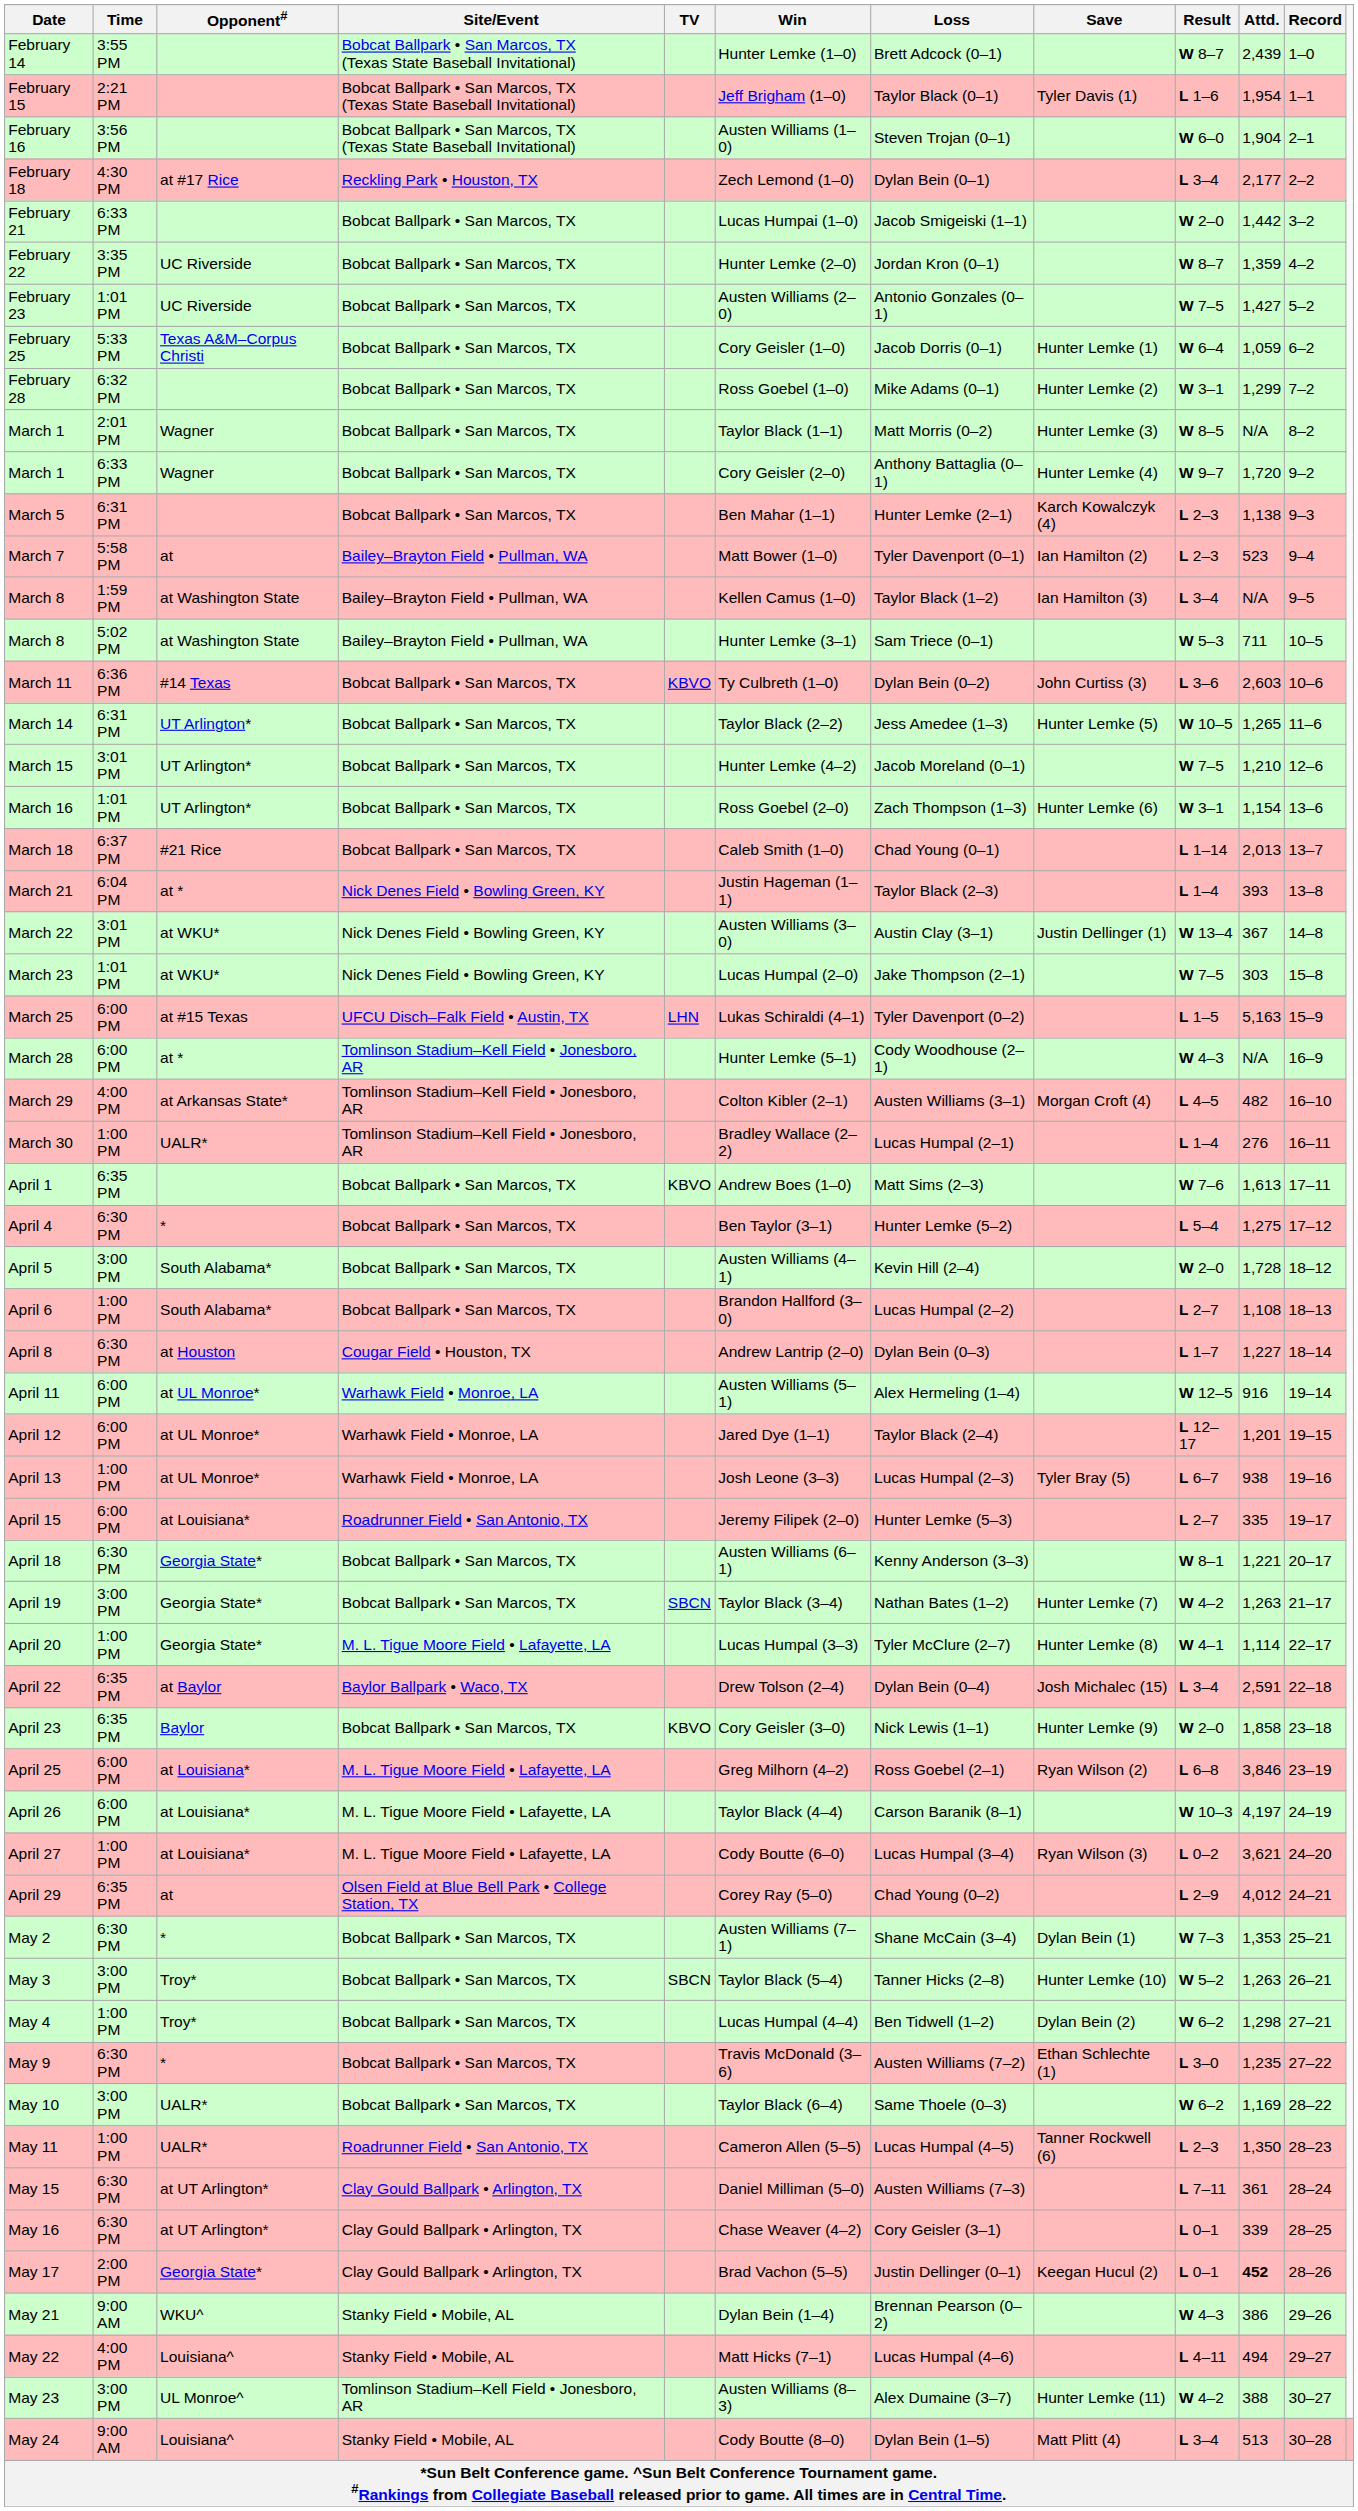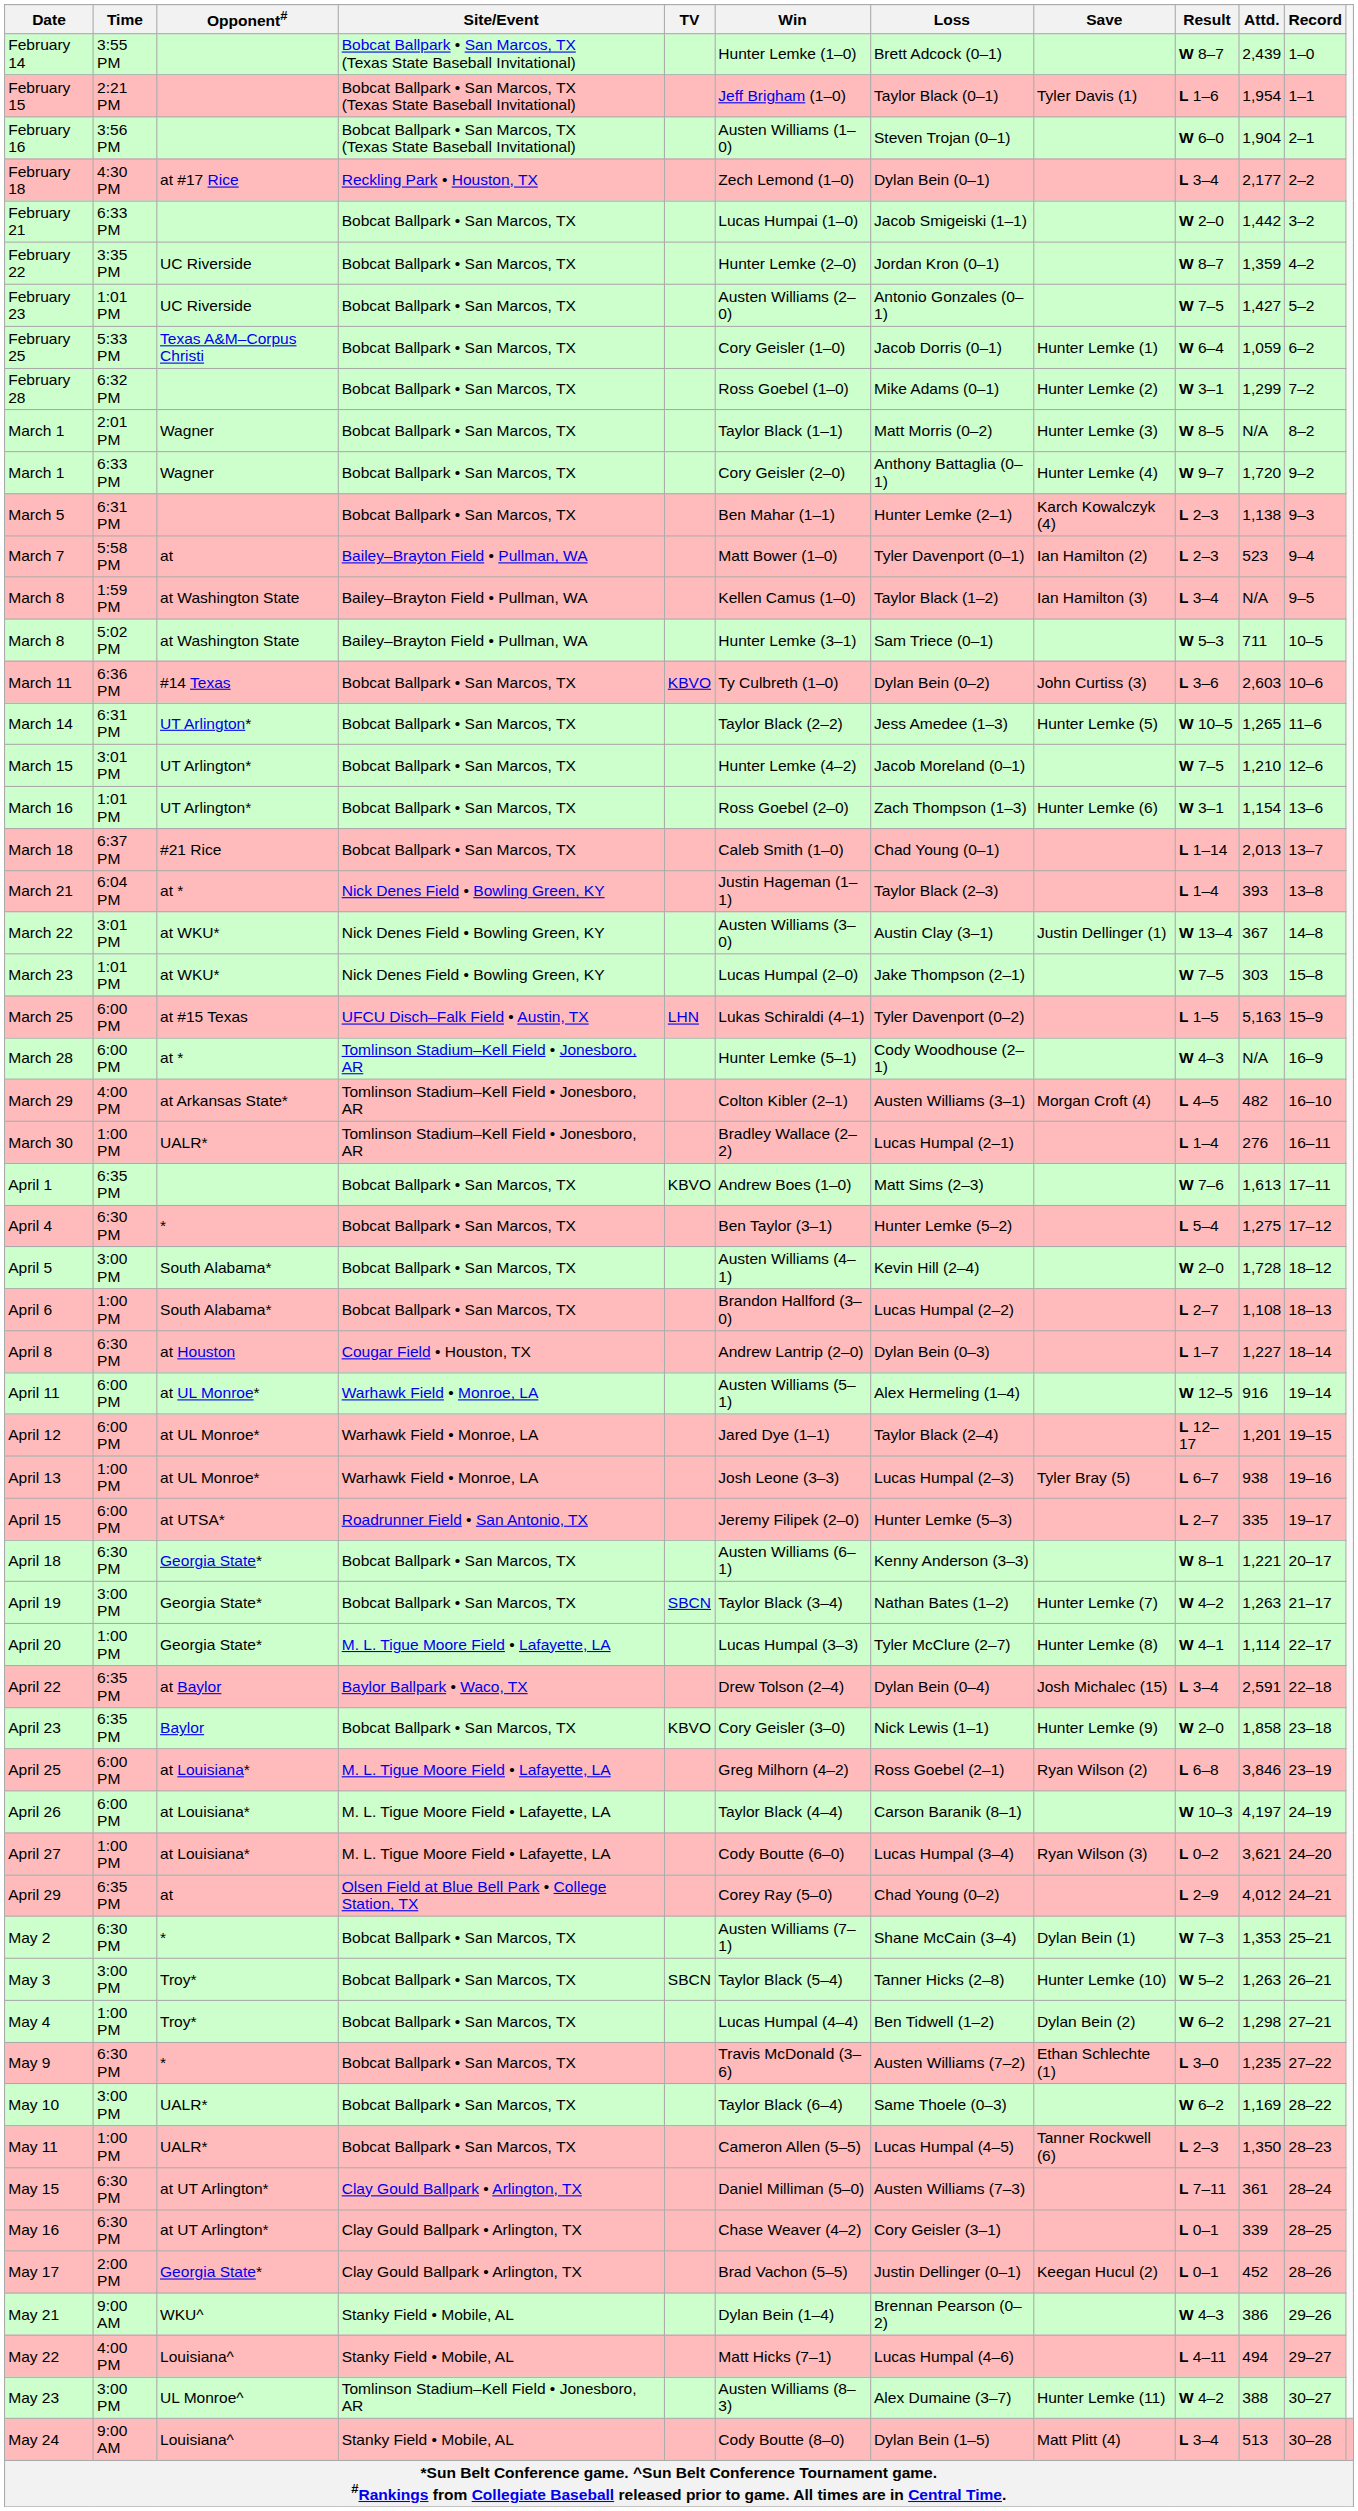(205, 1519) at Louisiana* -> (192, 1519) at UTSA*
(465, 2147) Roadrunner Field • San Antonio, TX -> (459, 2147) Bobcat Ballpark • San Marcos, TX
(1255, 2273) bold -> (1255, 2273) normal
